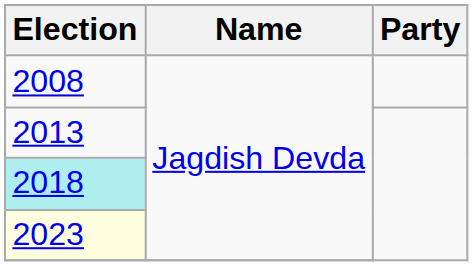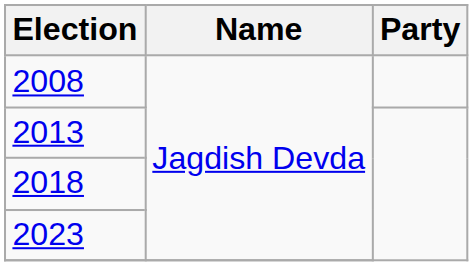(48, 183) paleturquoise background -> (48, 183) no background
(48, 234) lightyellow background -> (48, 234) no background
